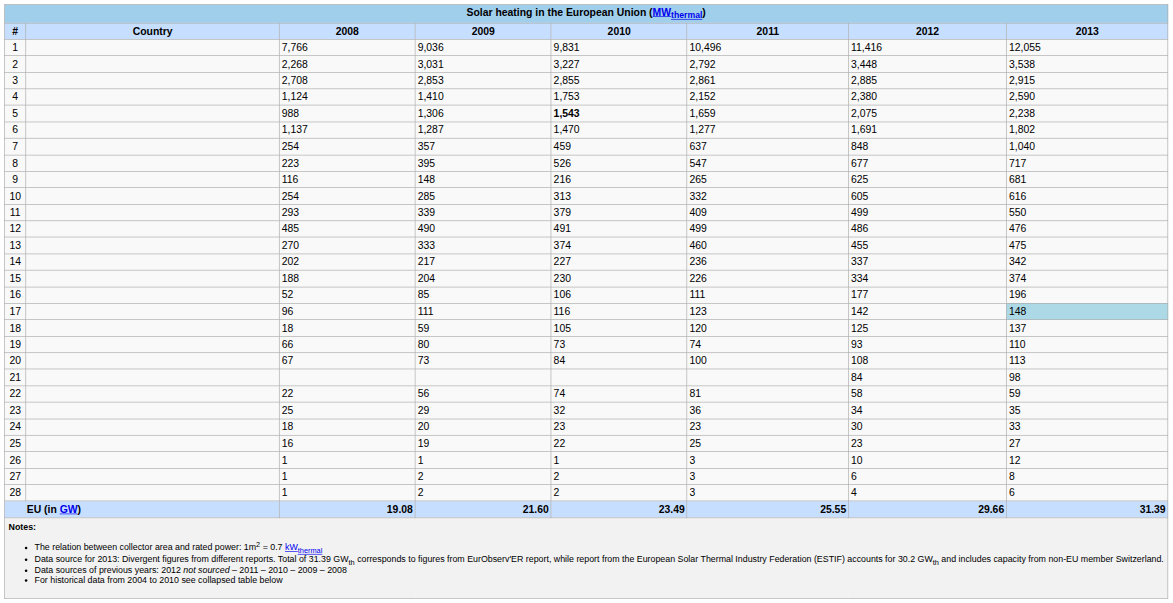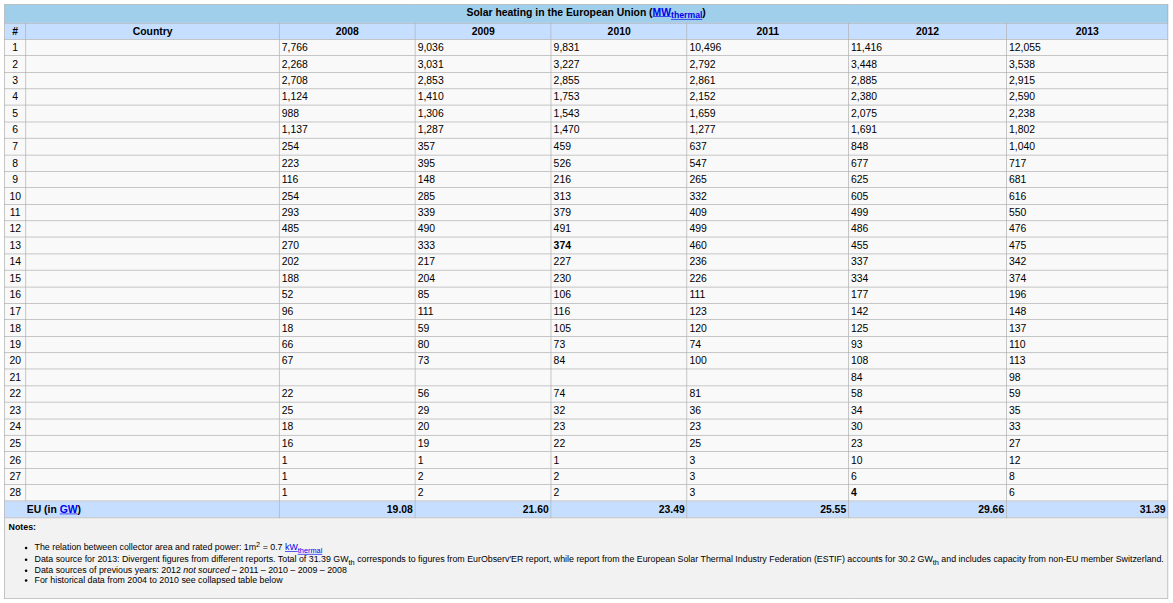(567, 113) bold -> (567, 113) normal
(562, 245) normal -> (562, 245) bold
(1018, 311) lightblue background -> (1018, 311) no background
(854, 493) normal -> (854, 493) bold
